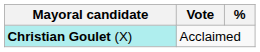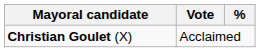(70, 36) paleturquoise background -> (70, 36) no background
